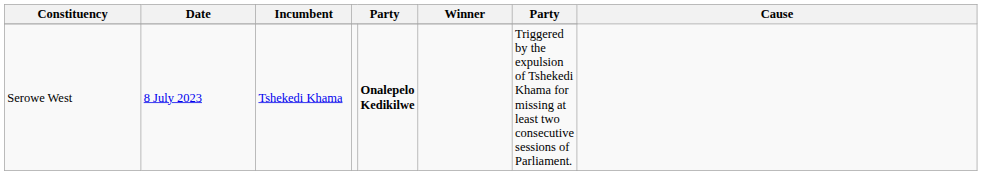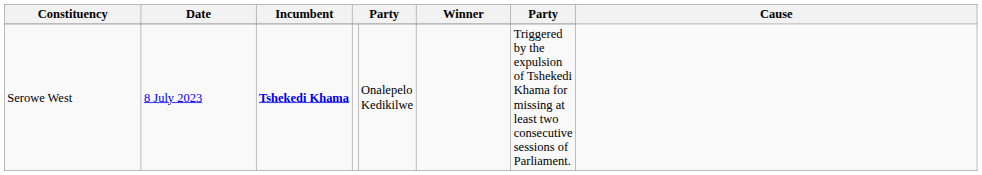(300, 97) normal -> (304, 97) bold
(388, 97) bold -> (387, 97) normal
